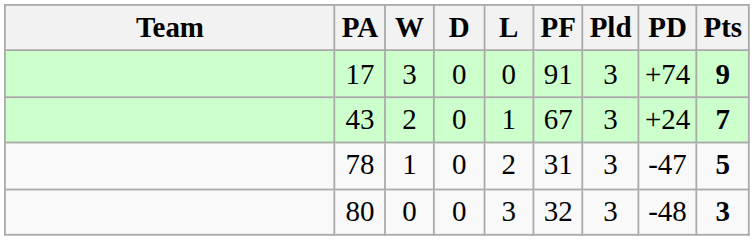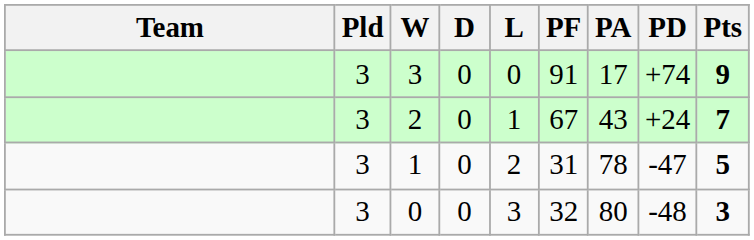columns swapped: (611, 27) <-> (360, 27)
